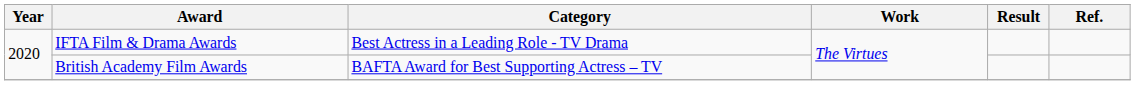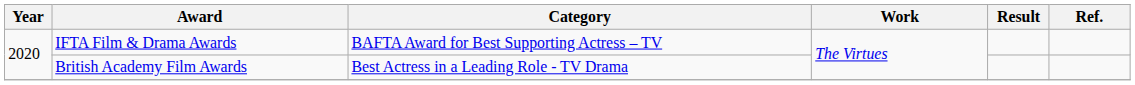(490, 42) Best Actress in a Leading Role - TV Drama -> (507, 42) BAFTA Award for Best Supporting Actress – TV
(507, 67) BAFTA Award for Best Supporting Actress – TV -> (490, 67) Best Actress in a Leading Role - TV Drama
